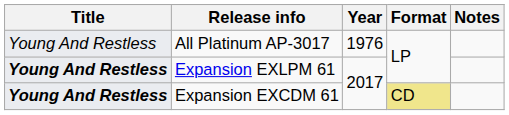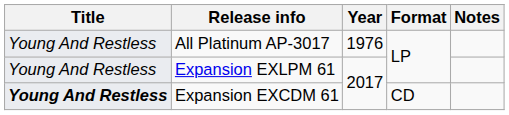(88, 69) bold -> (82, 69) normal
(403, 95) khaki background -> (403, 95) no background
